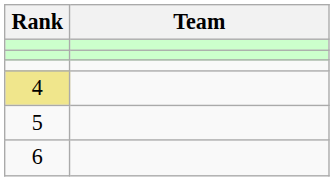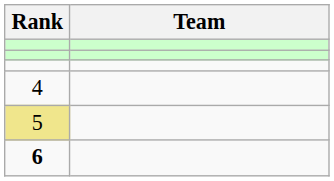(37, 87) khaki background -> (37, 87) no background
(37, 122) no background -> (37, 122) khaki background
(37, 157) normal -> (37, 157) bold
